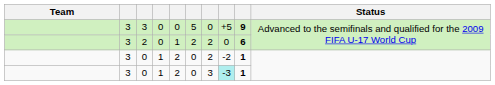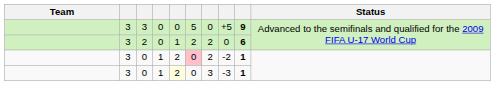(194, 57) no background -> (194, 57) pink background
(177, 73) no background -> (177, 73) lightyellow background
(226, 73) paleturquoise background -> (226, 73) no background
